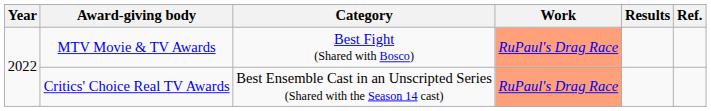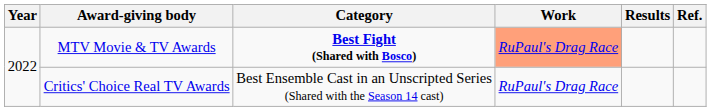(364, 47) normal -> (364, 47) bold
(558, 86) lightsalmon background -> (558, 86) no background
